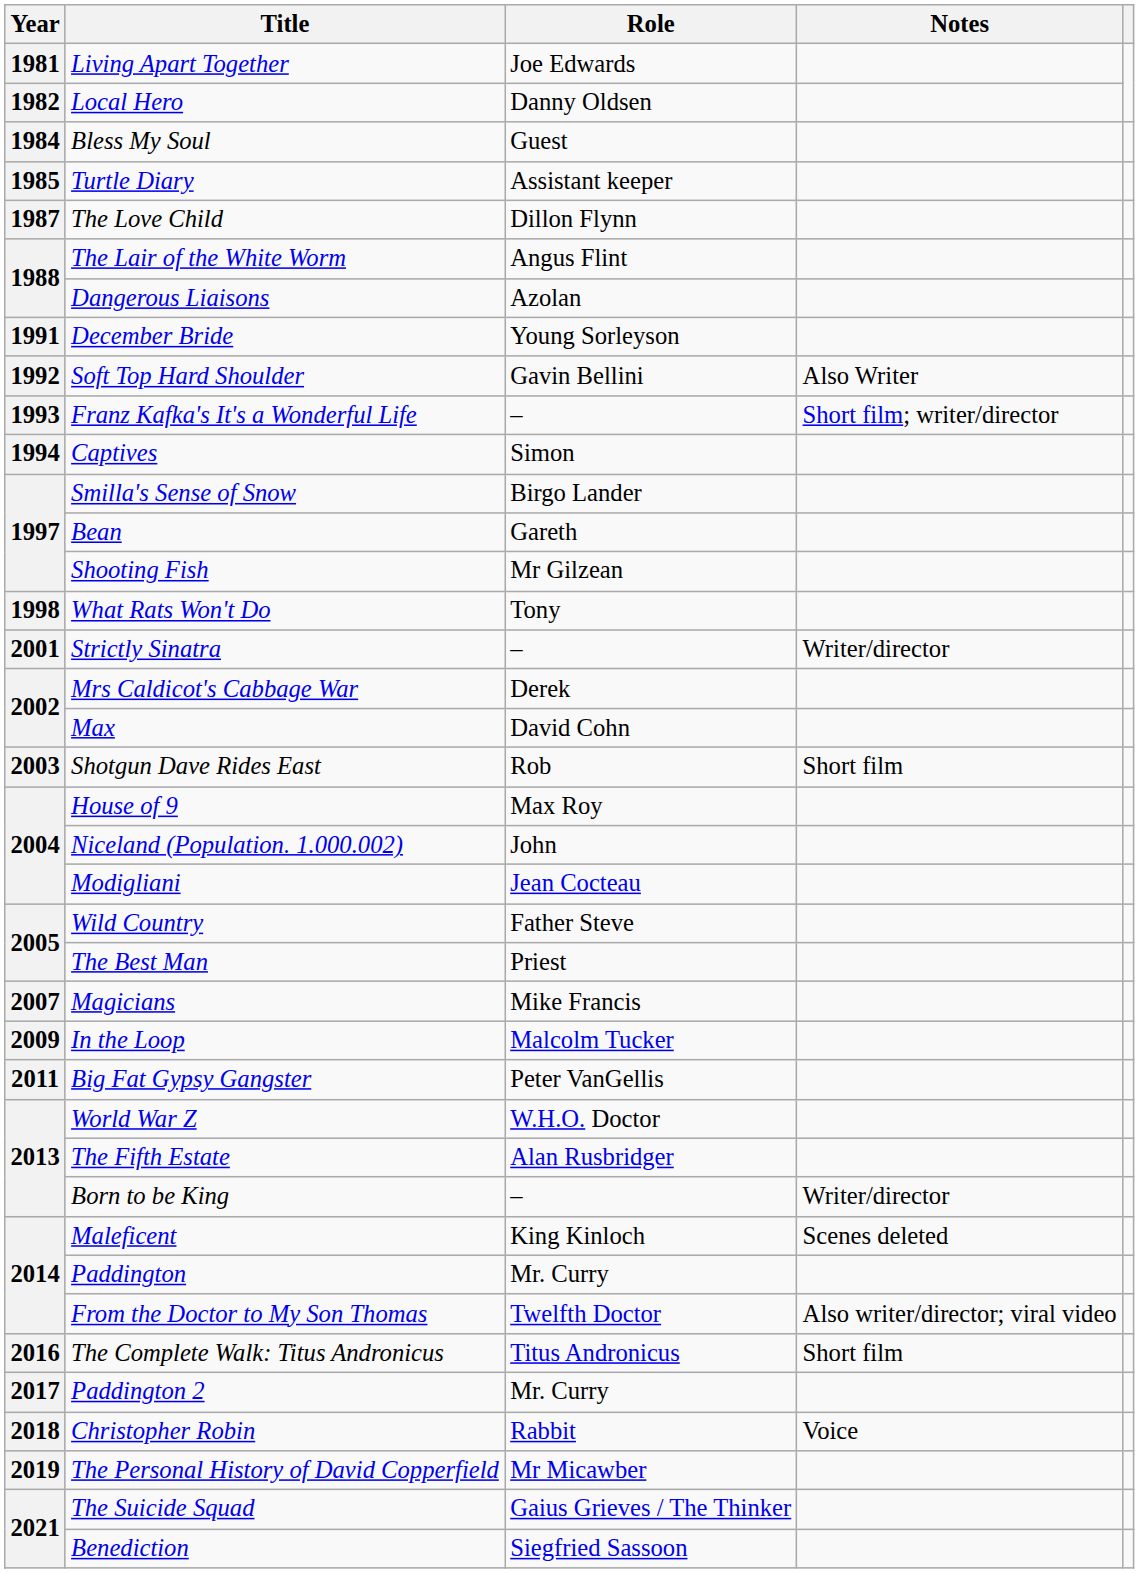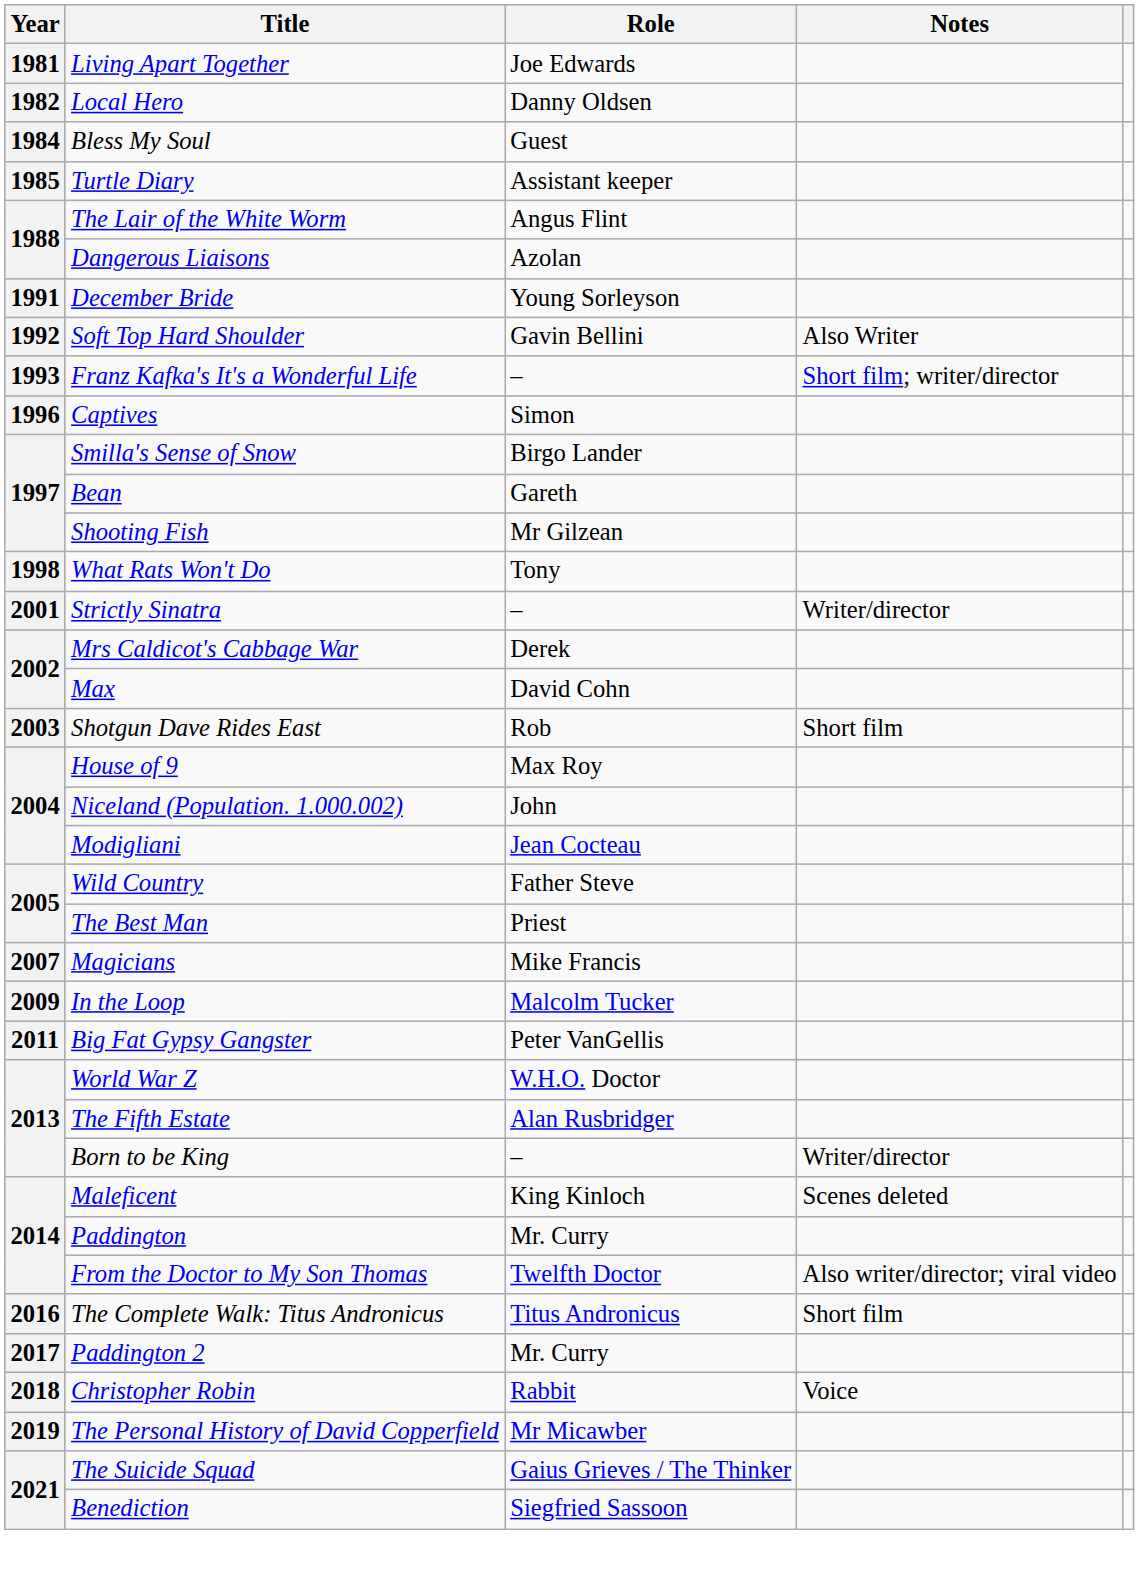- row: (147, 219)
(35, 453) 1994 -> (35, 414) 1996
